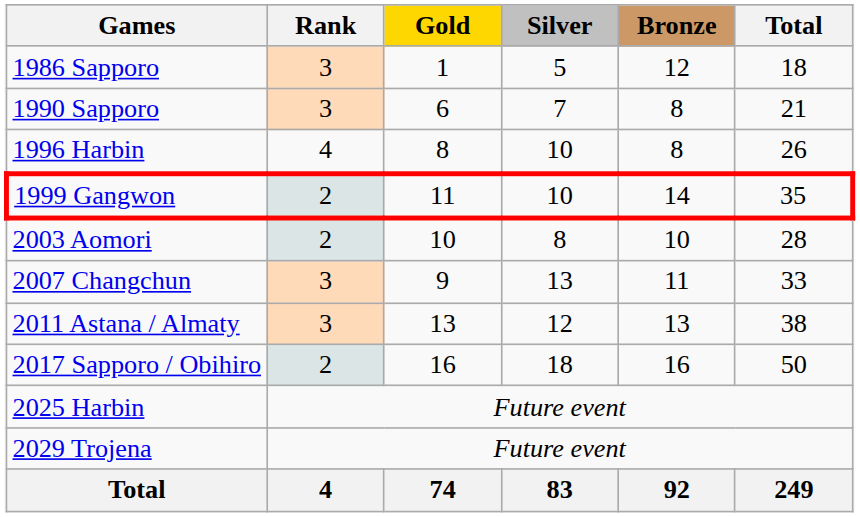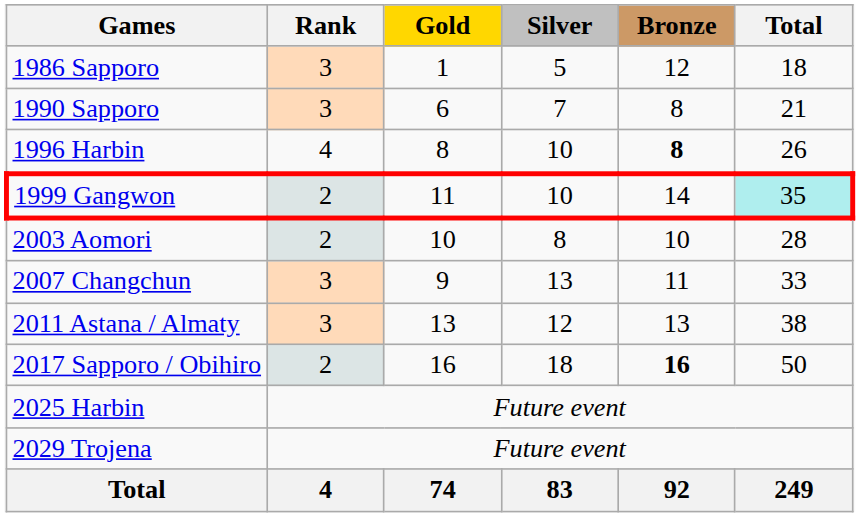(677, 150) normal -> (677, 150) bold
(793, 195) no background -> (793, 195) paleturquoise background
(677, 364) normal -> (677, 364) bold
